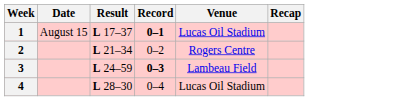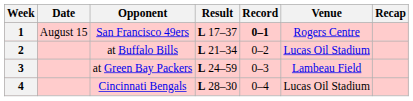+ column: (143, 13)
(222, 31) Lucas Oil Stadium -> (327, 31) Rogers Centre
(222, 50) Rogers Centre -> (327, 50) Lucas Oil Stadium
(155, 68) bold -> (260, 68) normal
